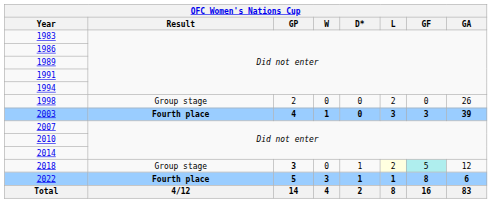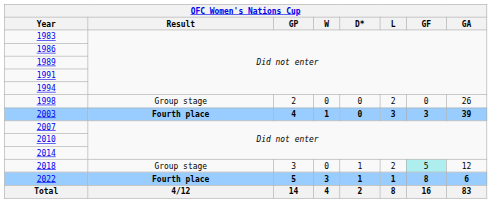(294, 166) bold -> (294, 166) normal
(393, 166) lightyellow background -> (393, 166) no background
